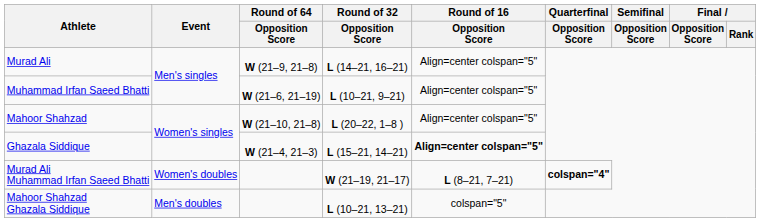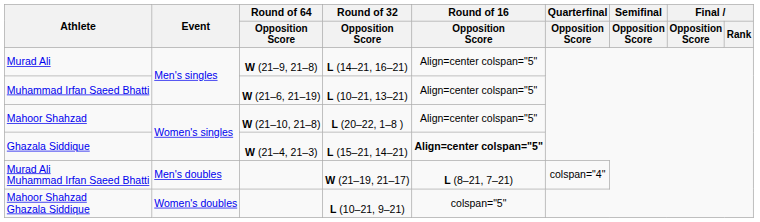(367, 96) L (10–21, 9–21) -> (367, 96) L (10–21, 13–21)
(196, 175) Women's doubles -> (188, 175) Men's doubles
(579, 175) bold -> (578, 175) normal
(188, 204) Men's doubles -> (196, 204) Women's doubles
(367, 209) L (10–21, 13–21) -> (367, 209) L (10–21, 9–21)
